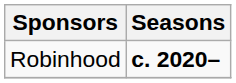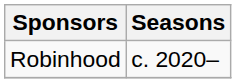(176, 58) bold -> (175, 58) normal
